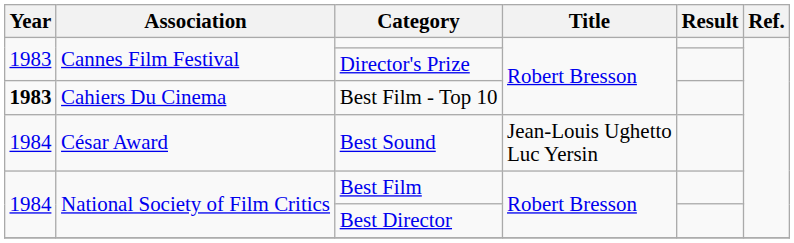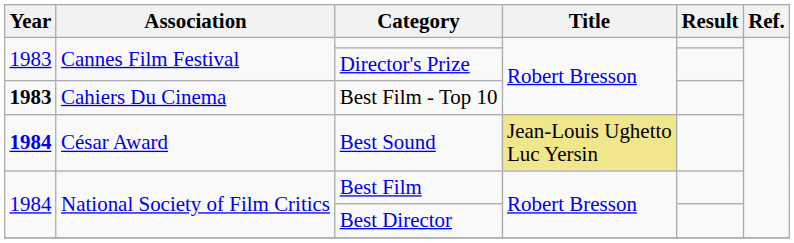(30, 142) normal -> (30, 142) bold
(589, 142) no background -> (589, 142) khaki background
